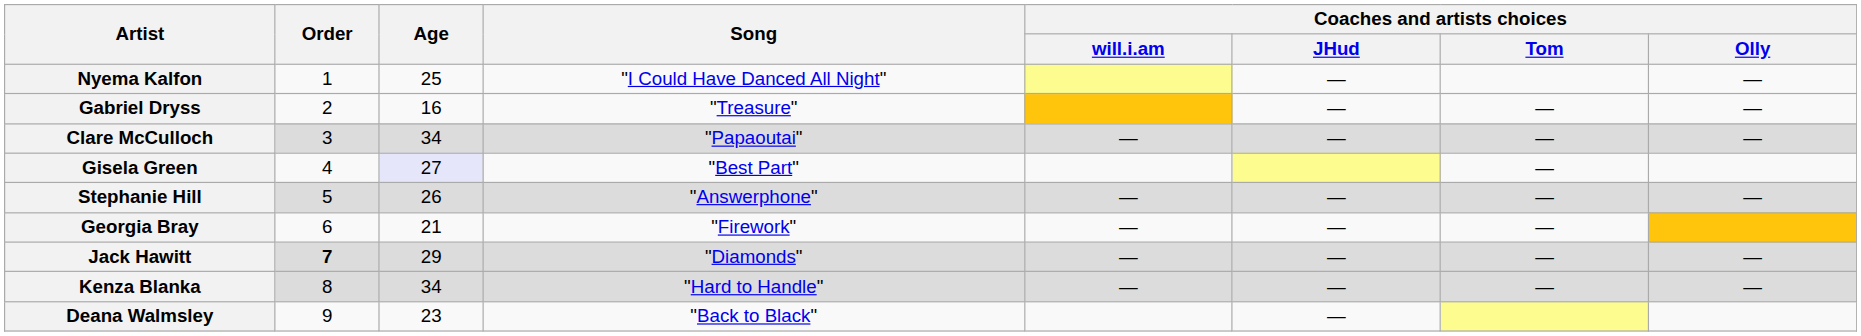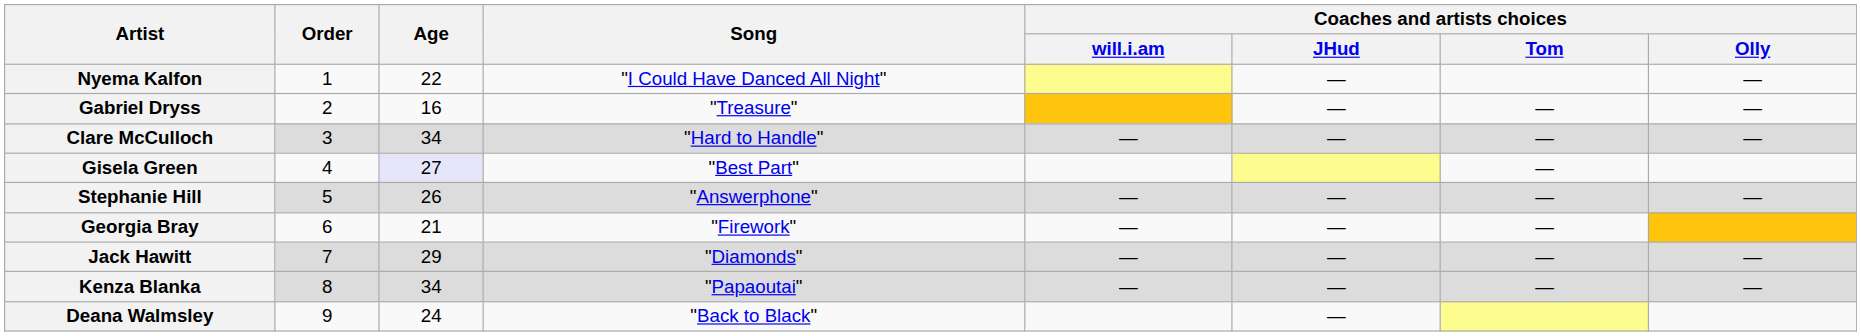(431, 78) 25 -> (431, 78) 22
(754, 138) "Papaoutai" -> (754, 138) "Hard to Handle"
(327, 256) bold -> (327, 256) normal
(754, 286) "Hard to Handle" -> (754, 286) "Papaoutai"
(431, 316) 23 -> (431, 316) 24
